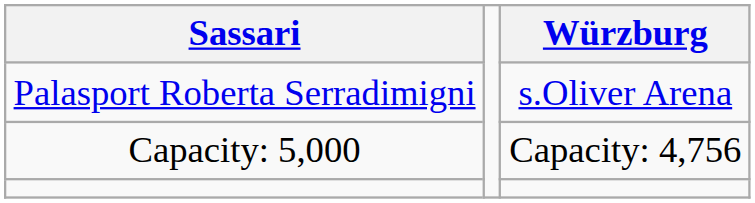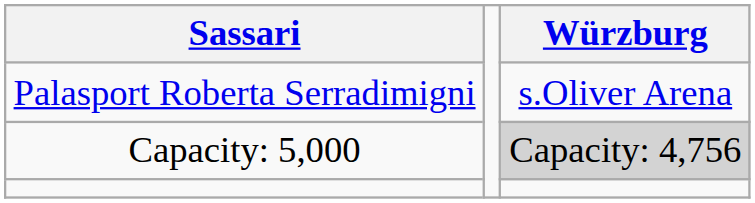(625, 149) no background -> (625, 149) lightgrey background
